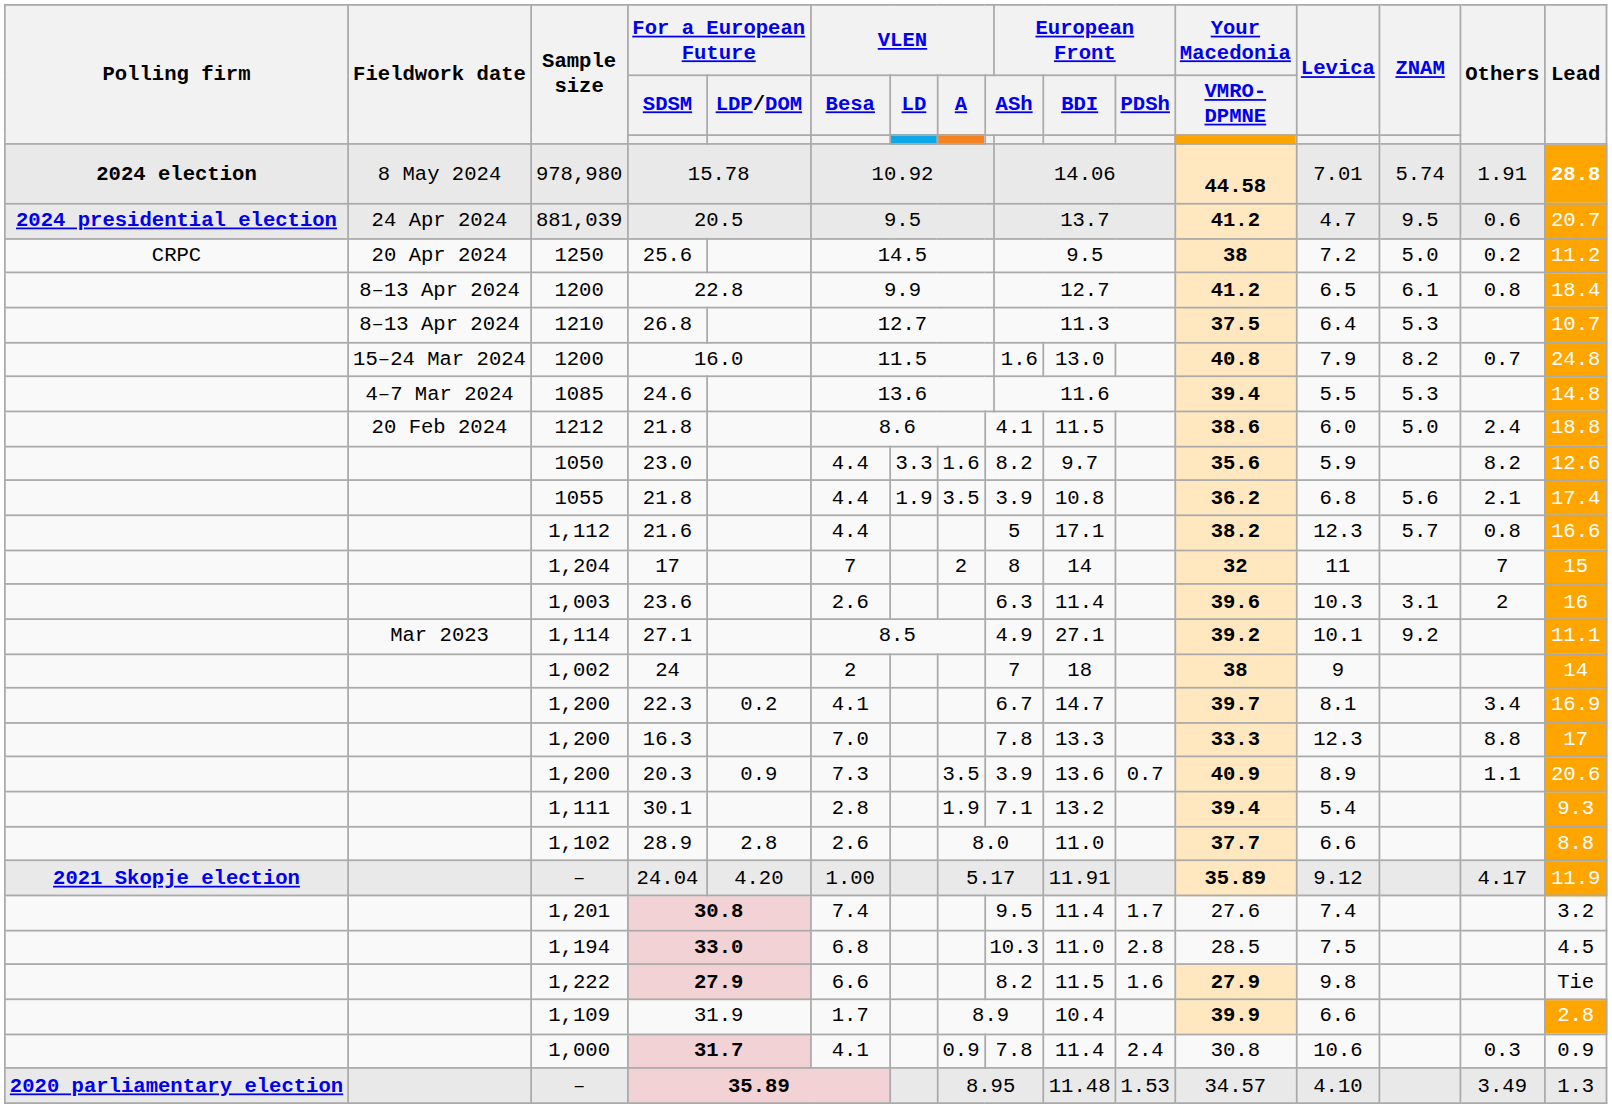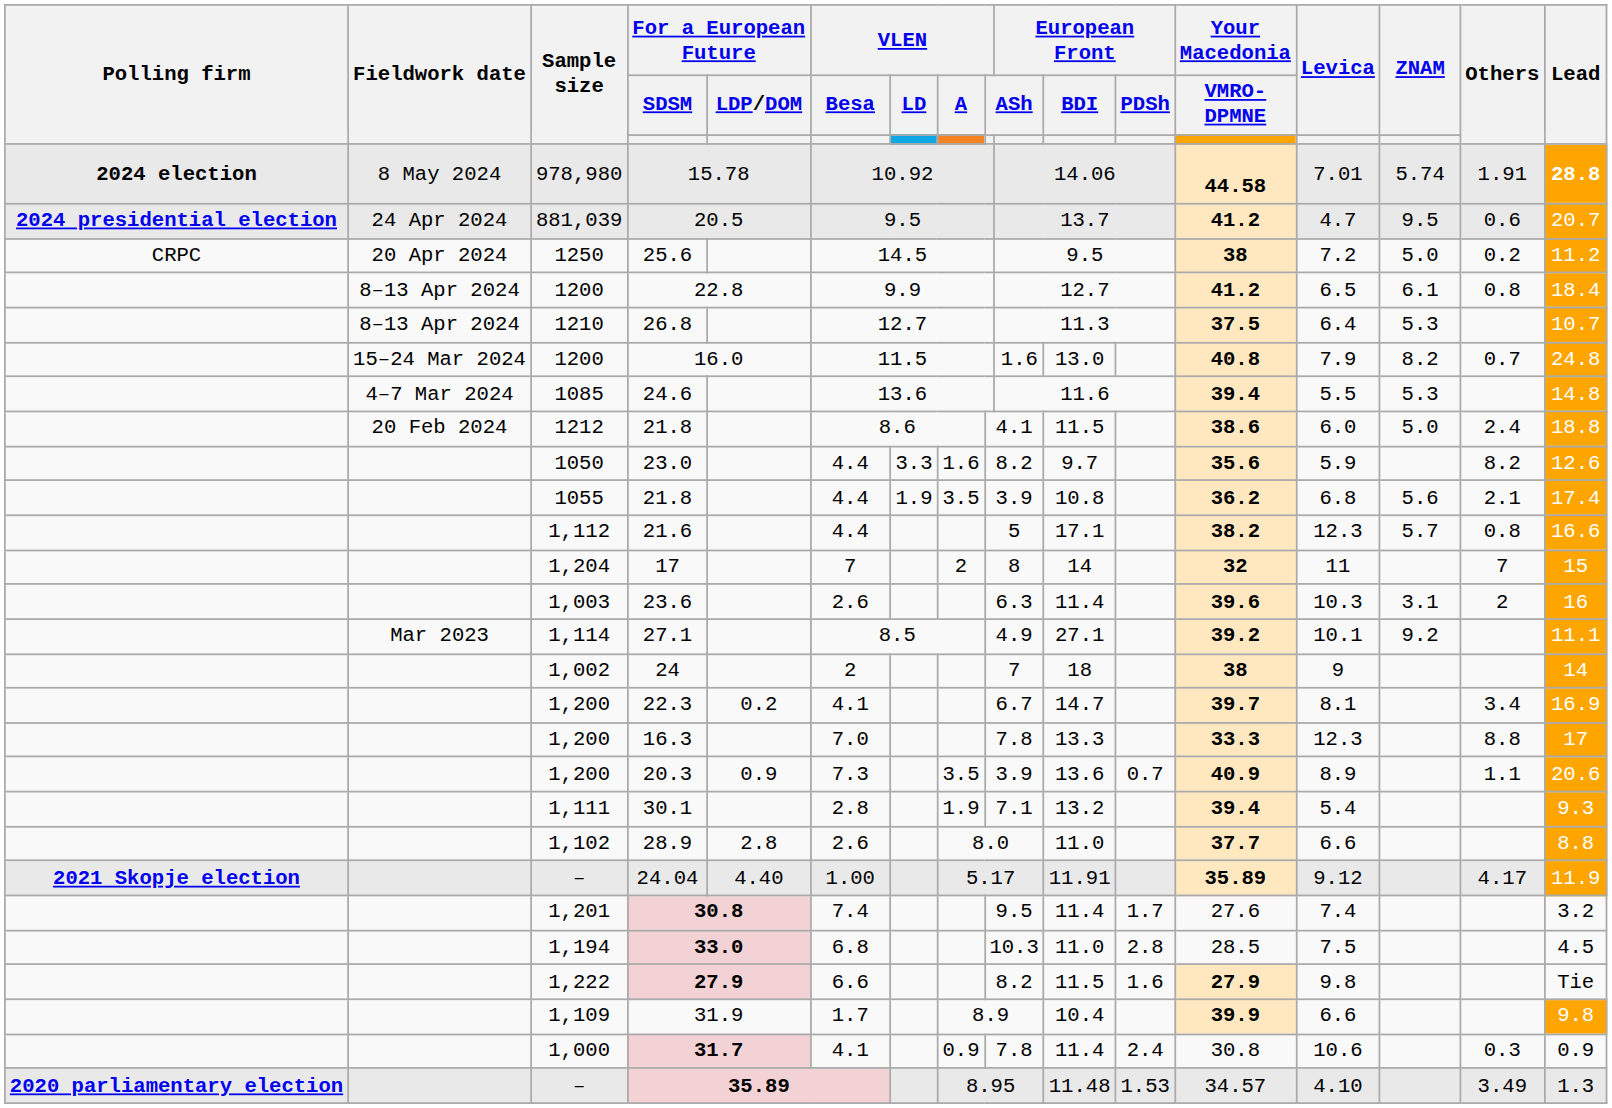(759, 878) 4.20 -> (759, 878) 4.40
(1576, 1016) 2.8 -> (1576, 1016) 9.8
